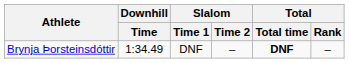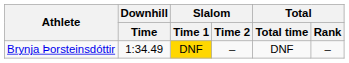(191, 50) no background -> (191, 50) gold background
(282, 50) bold -> (282, 50) normal
